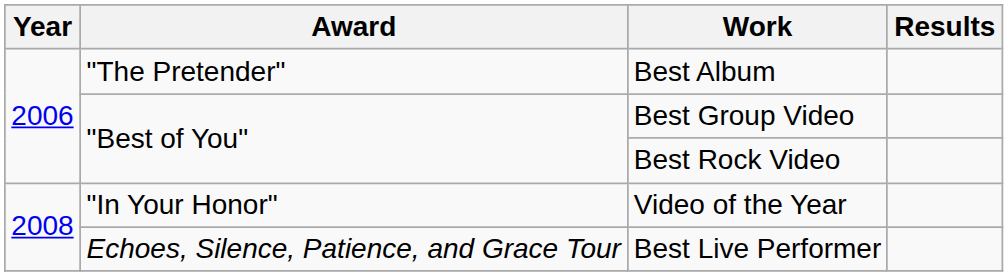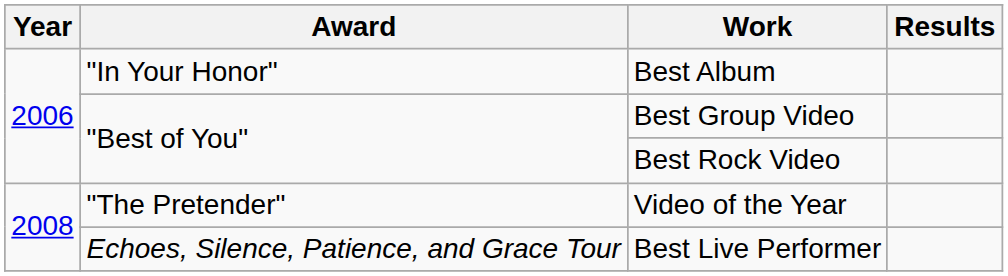(186, 71) "The Pretender" -> (182, 71) "In Your Honor"
(182, 204) "In Your Honor" -> (186, 204) "The Pretender"
